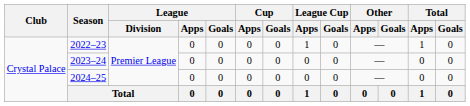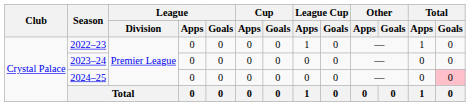(450, 77) no background -> (450, 77) pink background
